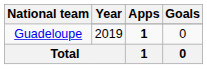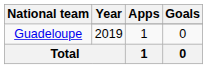(144, 34) bold -> (144, 34) normal
